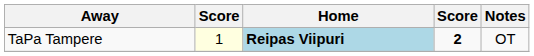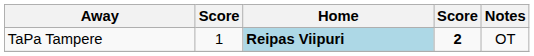(219, 39) lightyellow background -> (219, 39) no background
